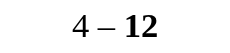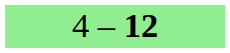(115, 25) no background -> (115, 25) lightgreen background
